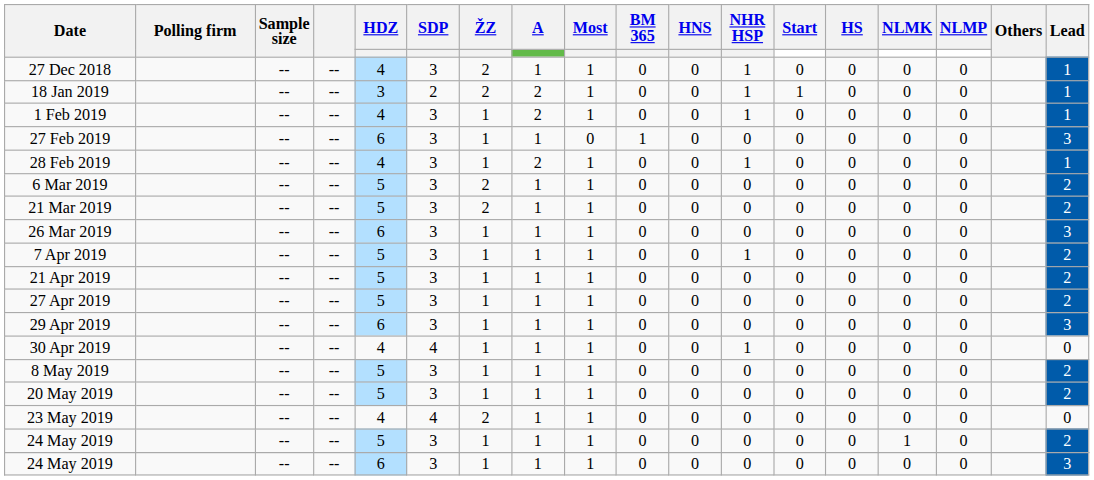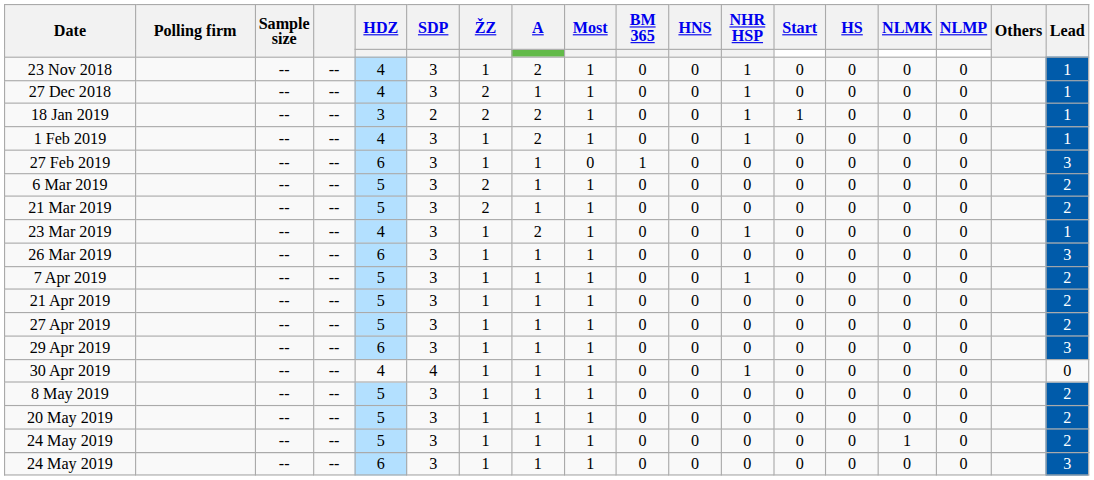+ row: (70, 69)
- row: (70, 162)
+ row: (70, 232)
- row: (70, 418)
